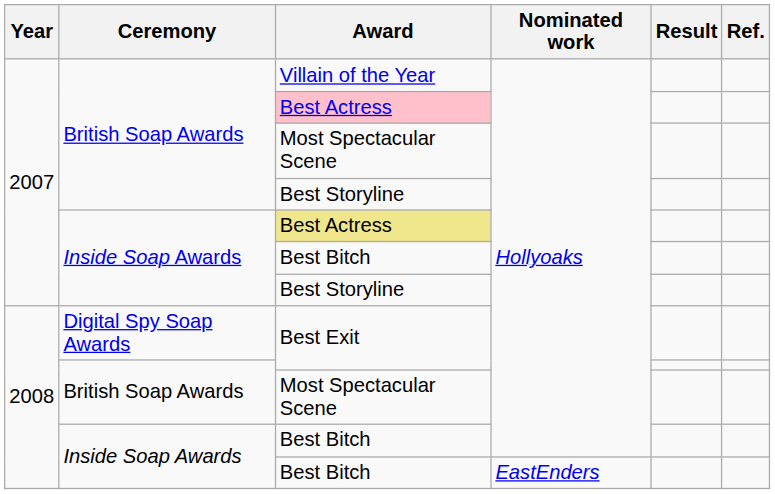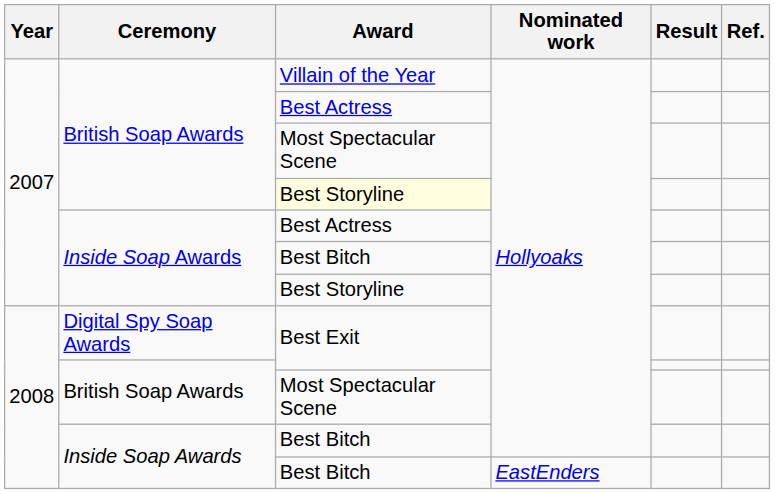(336, 107) pink background -> (336, 107) no background
(342, 193) no background -> (342, 193) lightyellow background
(336, 225) khaki background -> (336, 225) no background
